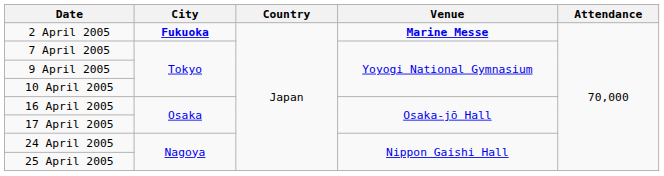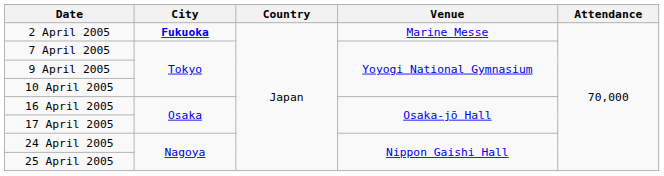(447, 32) bold -> (447, 32) normal
